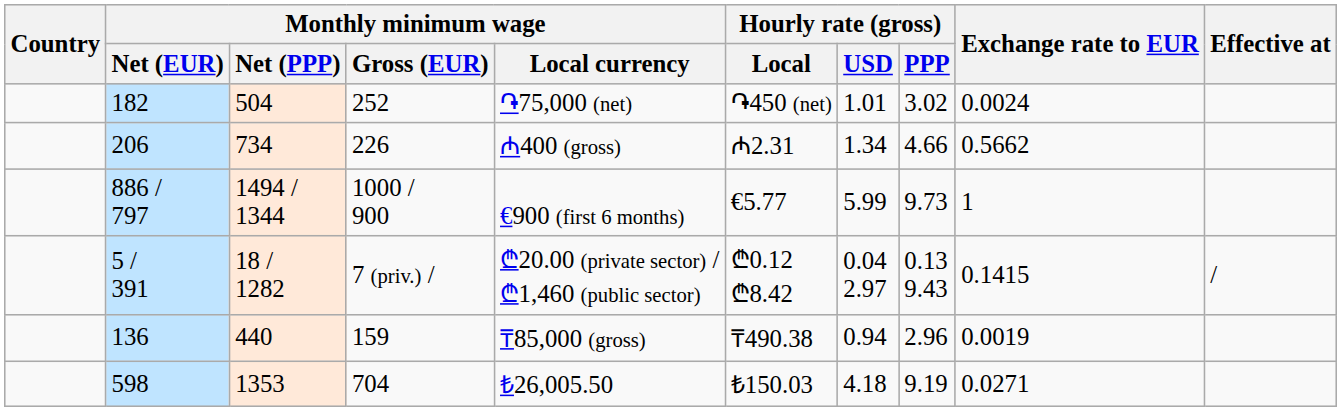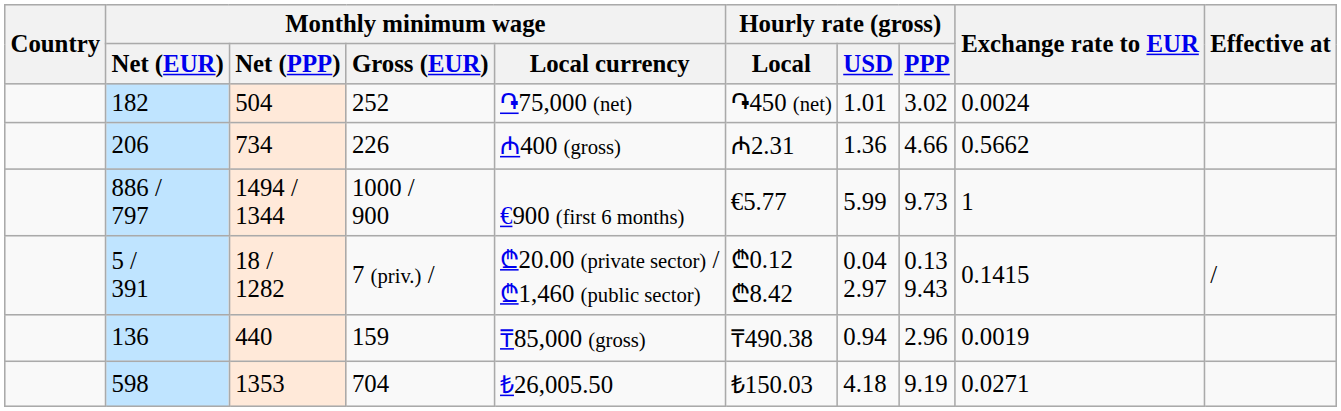(865, 145) 1.34 -> (865, 145) 1.36
